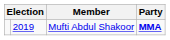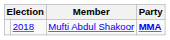(23, 27) 2019 -> (23, 27) 2018
